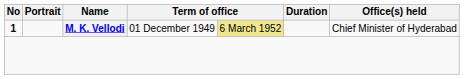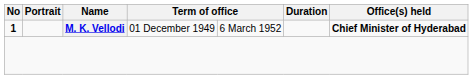(250, 28) khaki background -> (250, 28) no background
(394, 28) normal -> (399, 28) bold
